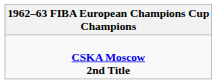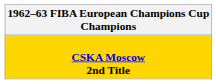(108, 63) no background -> (108, 63) gold background
